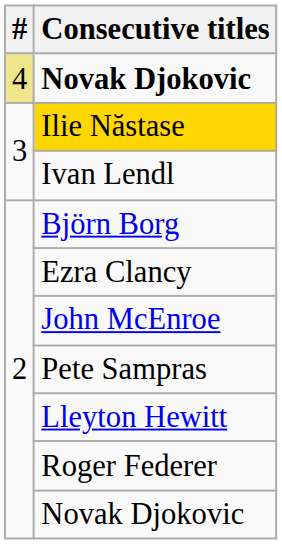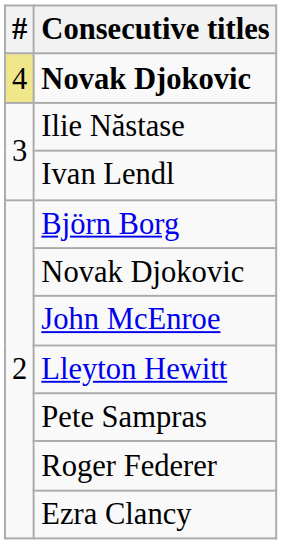(113, 126) gold background -> (113, 126) no background
(116, 271) Ezra Clancy -> (143, 271) Novak Djokovic
(124, 368) Pete Sampras -> (134, 368) Lleyton Hewitt
(134, 417) Lleyton Hewitt -> (124, 417) Pete Sampras
(143, 513) Novak Djokovic -> (116, 513) Ezra Clancy
